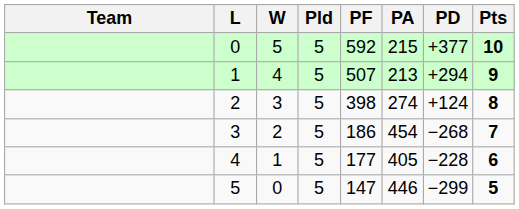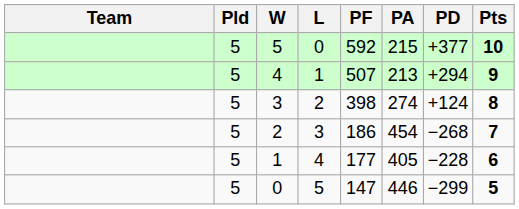columns swapped: (319, 18) <-> (235, 18)
